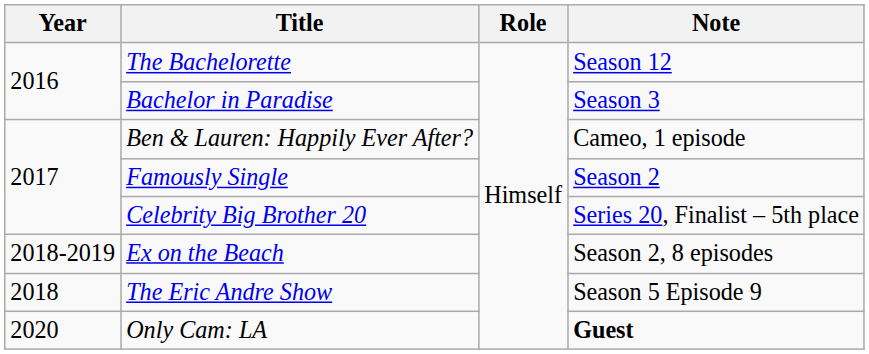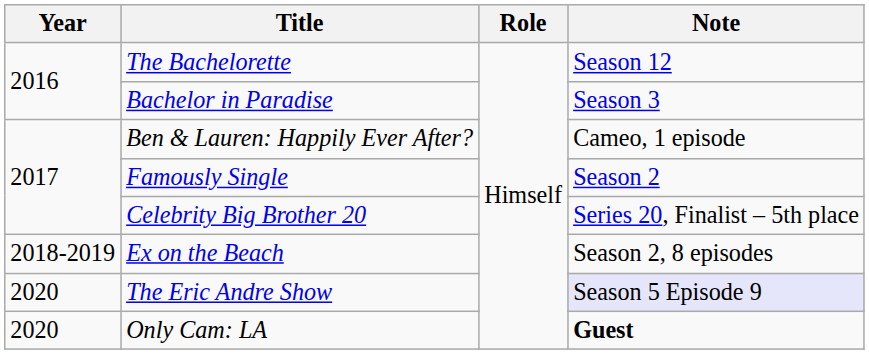(34, 291) 2018 -> (34, 291) 2020
(667, 291) no background -> (667, 291) lavender background
